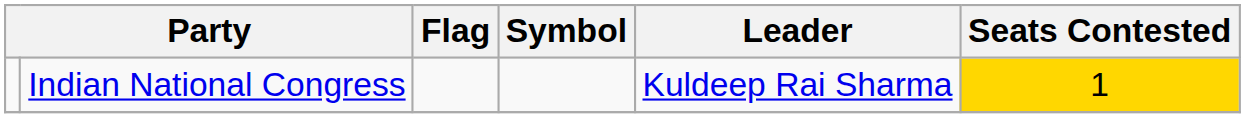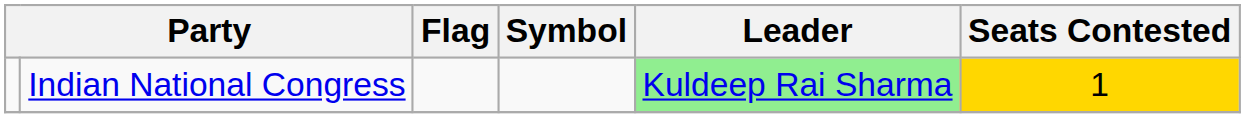(798, 84) no background -> (798, 84) lightgreen background
